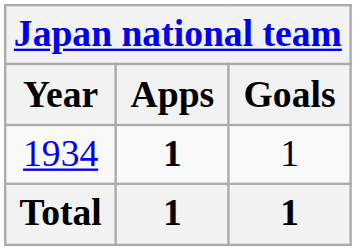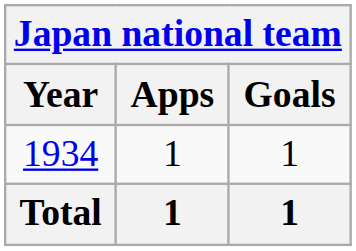(172, 153) bold -> (172, 153) normal
